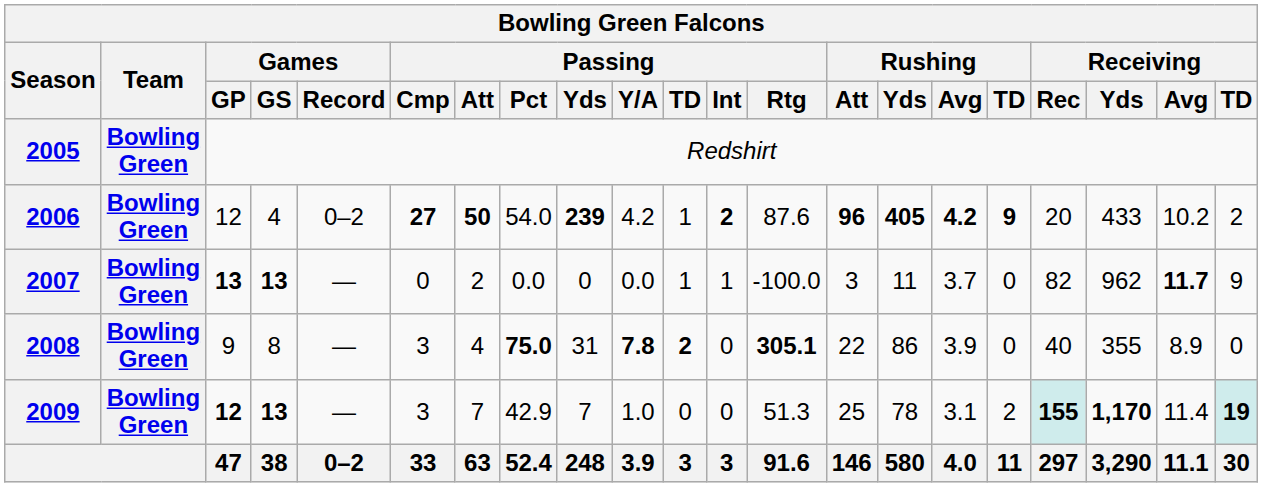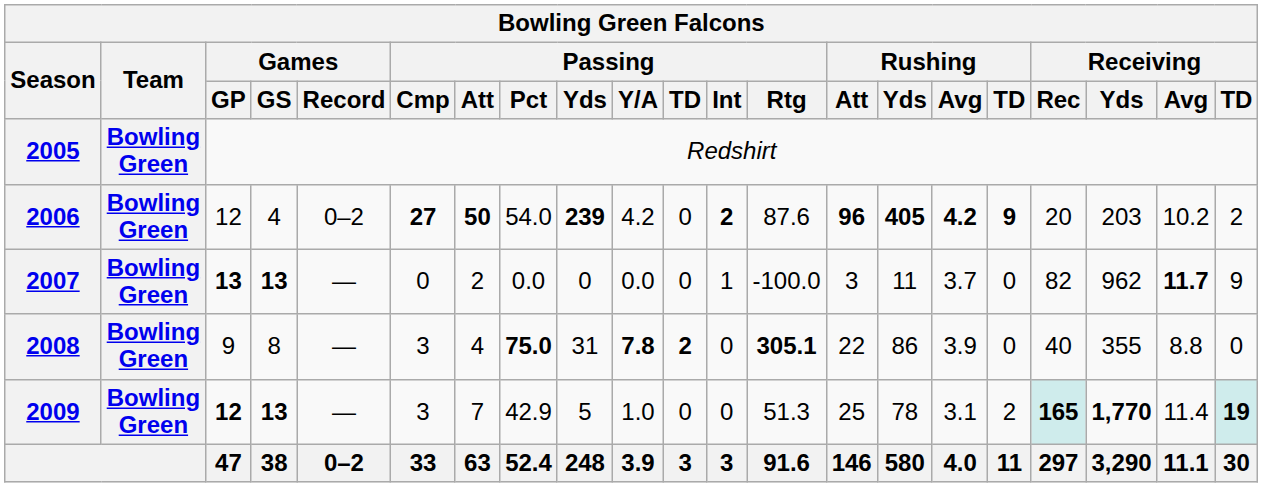(685, 216) 1 -> (685, 216) 0
(1122, 216) 433 -> (1122, 216) 203
(685, 281) 1 -> (685, 281) 0
(1186, 346) 8.9 -> (1186, 346) 8.8
(585, 411) 7 -> (585, 411) 5
(1058, 411) 155 -> (1058, 411) 165
(1122, 411) 1,170 -> (1122, 411) 1,770
